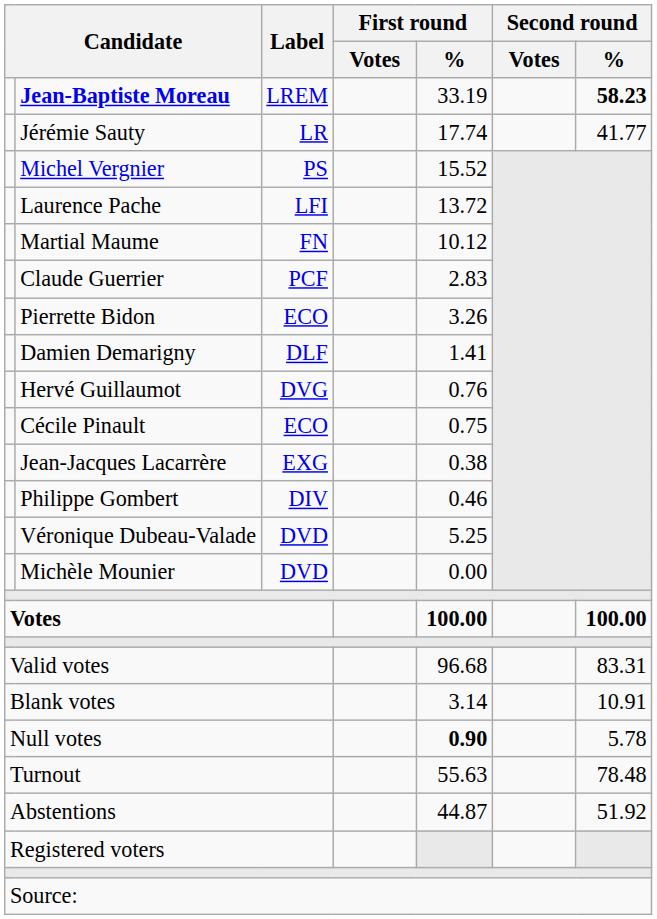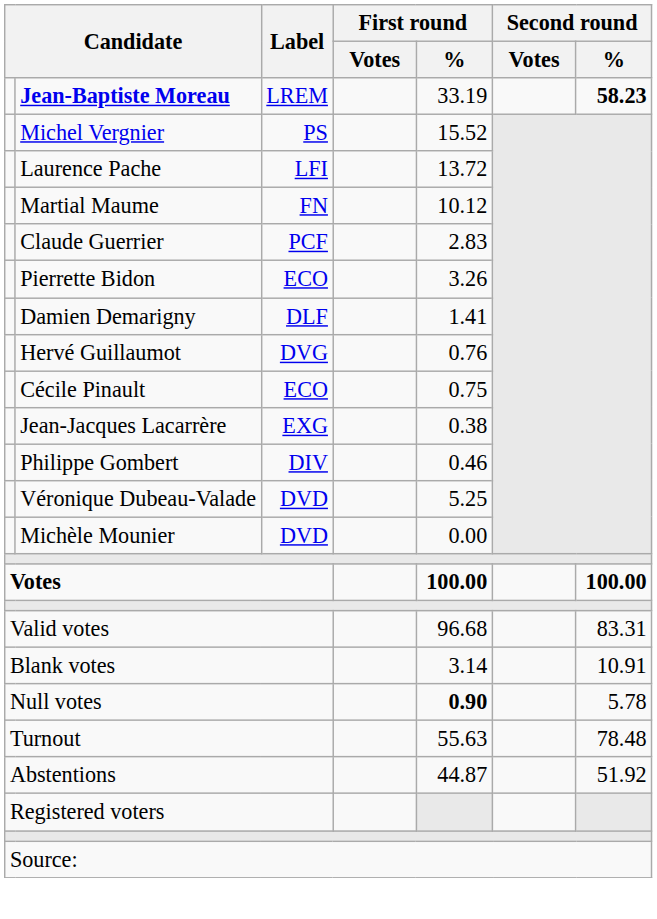- row: (83, 132)
